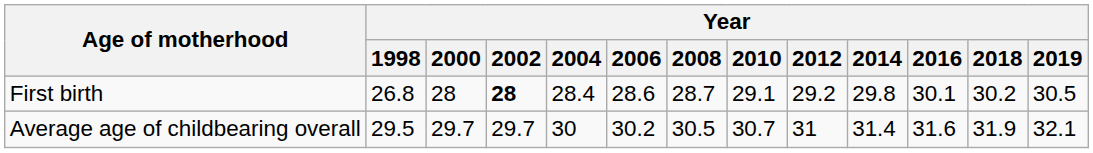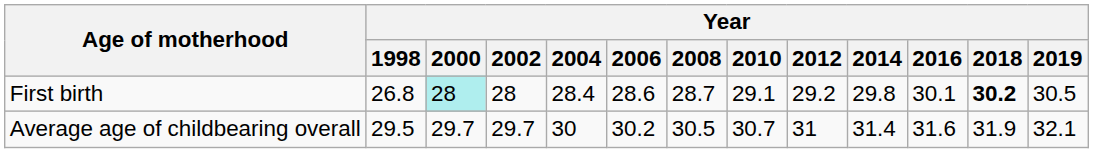(444, 93) no background -> (444, 93) paleturquoise background
(504, 93) bold -> (504, 93) normal
(994, 93) normal -> (994, 93) bold
